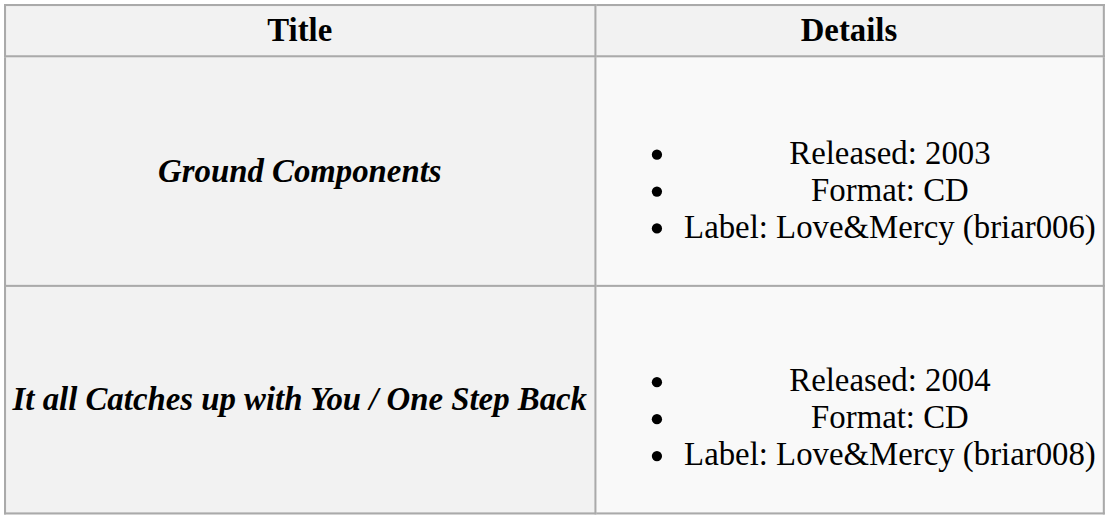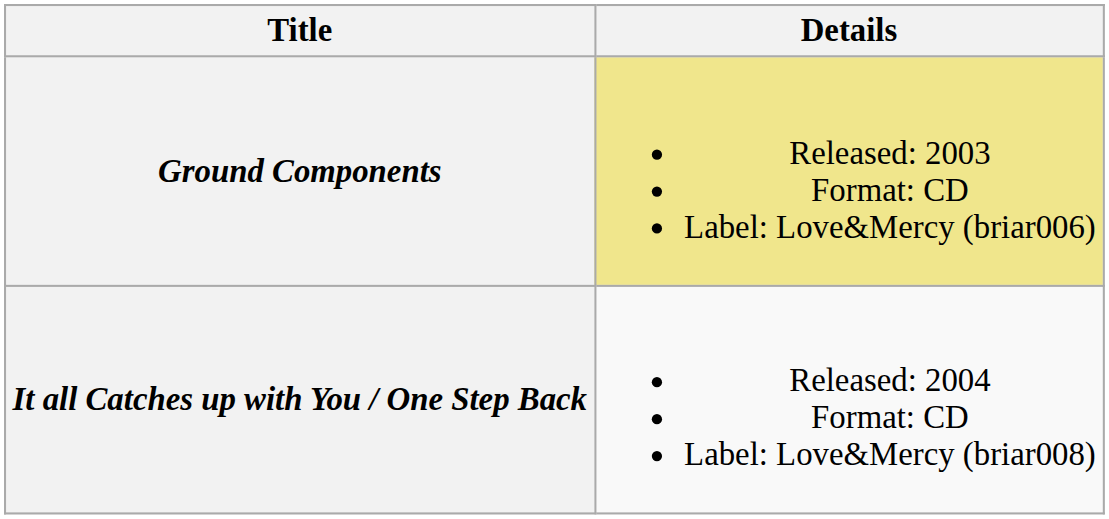(849, 190) no background -> (849, 190) khaki background
